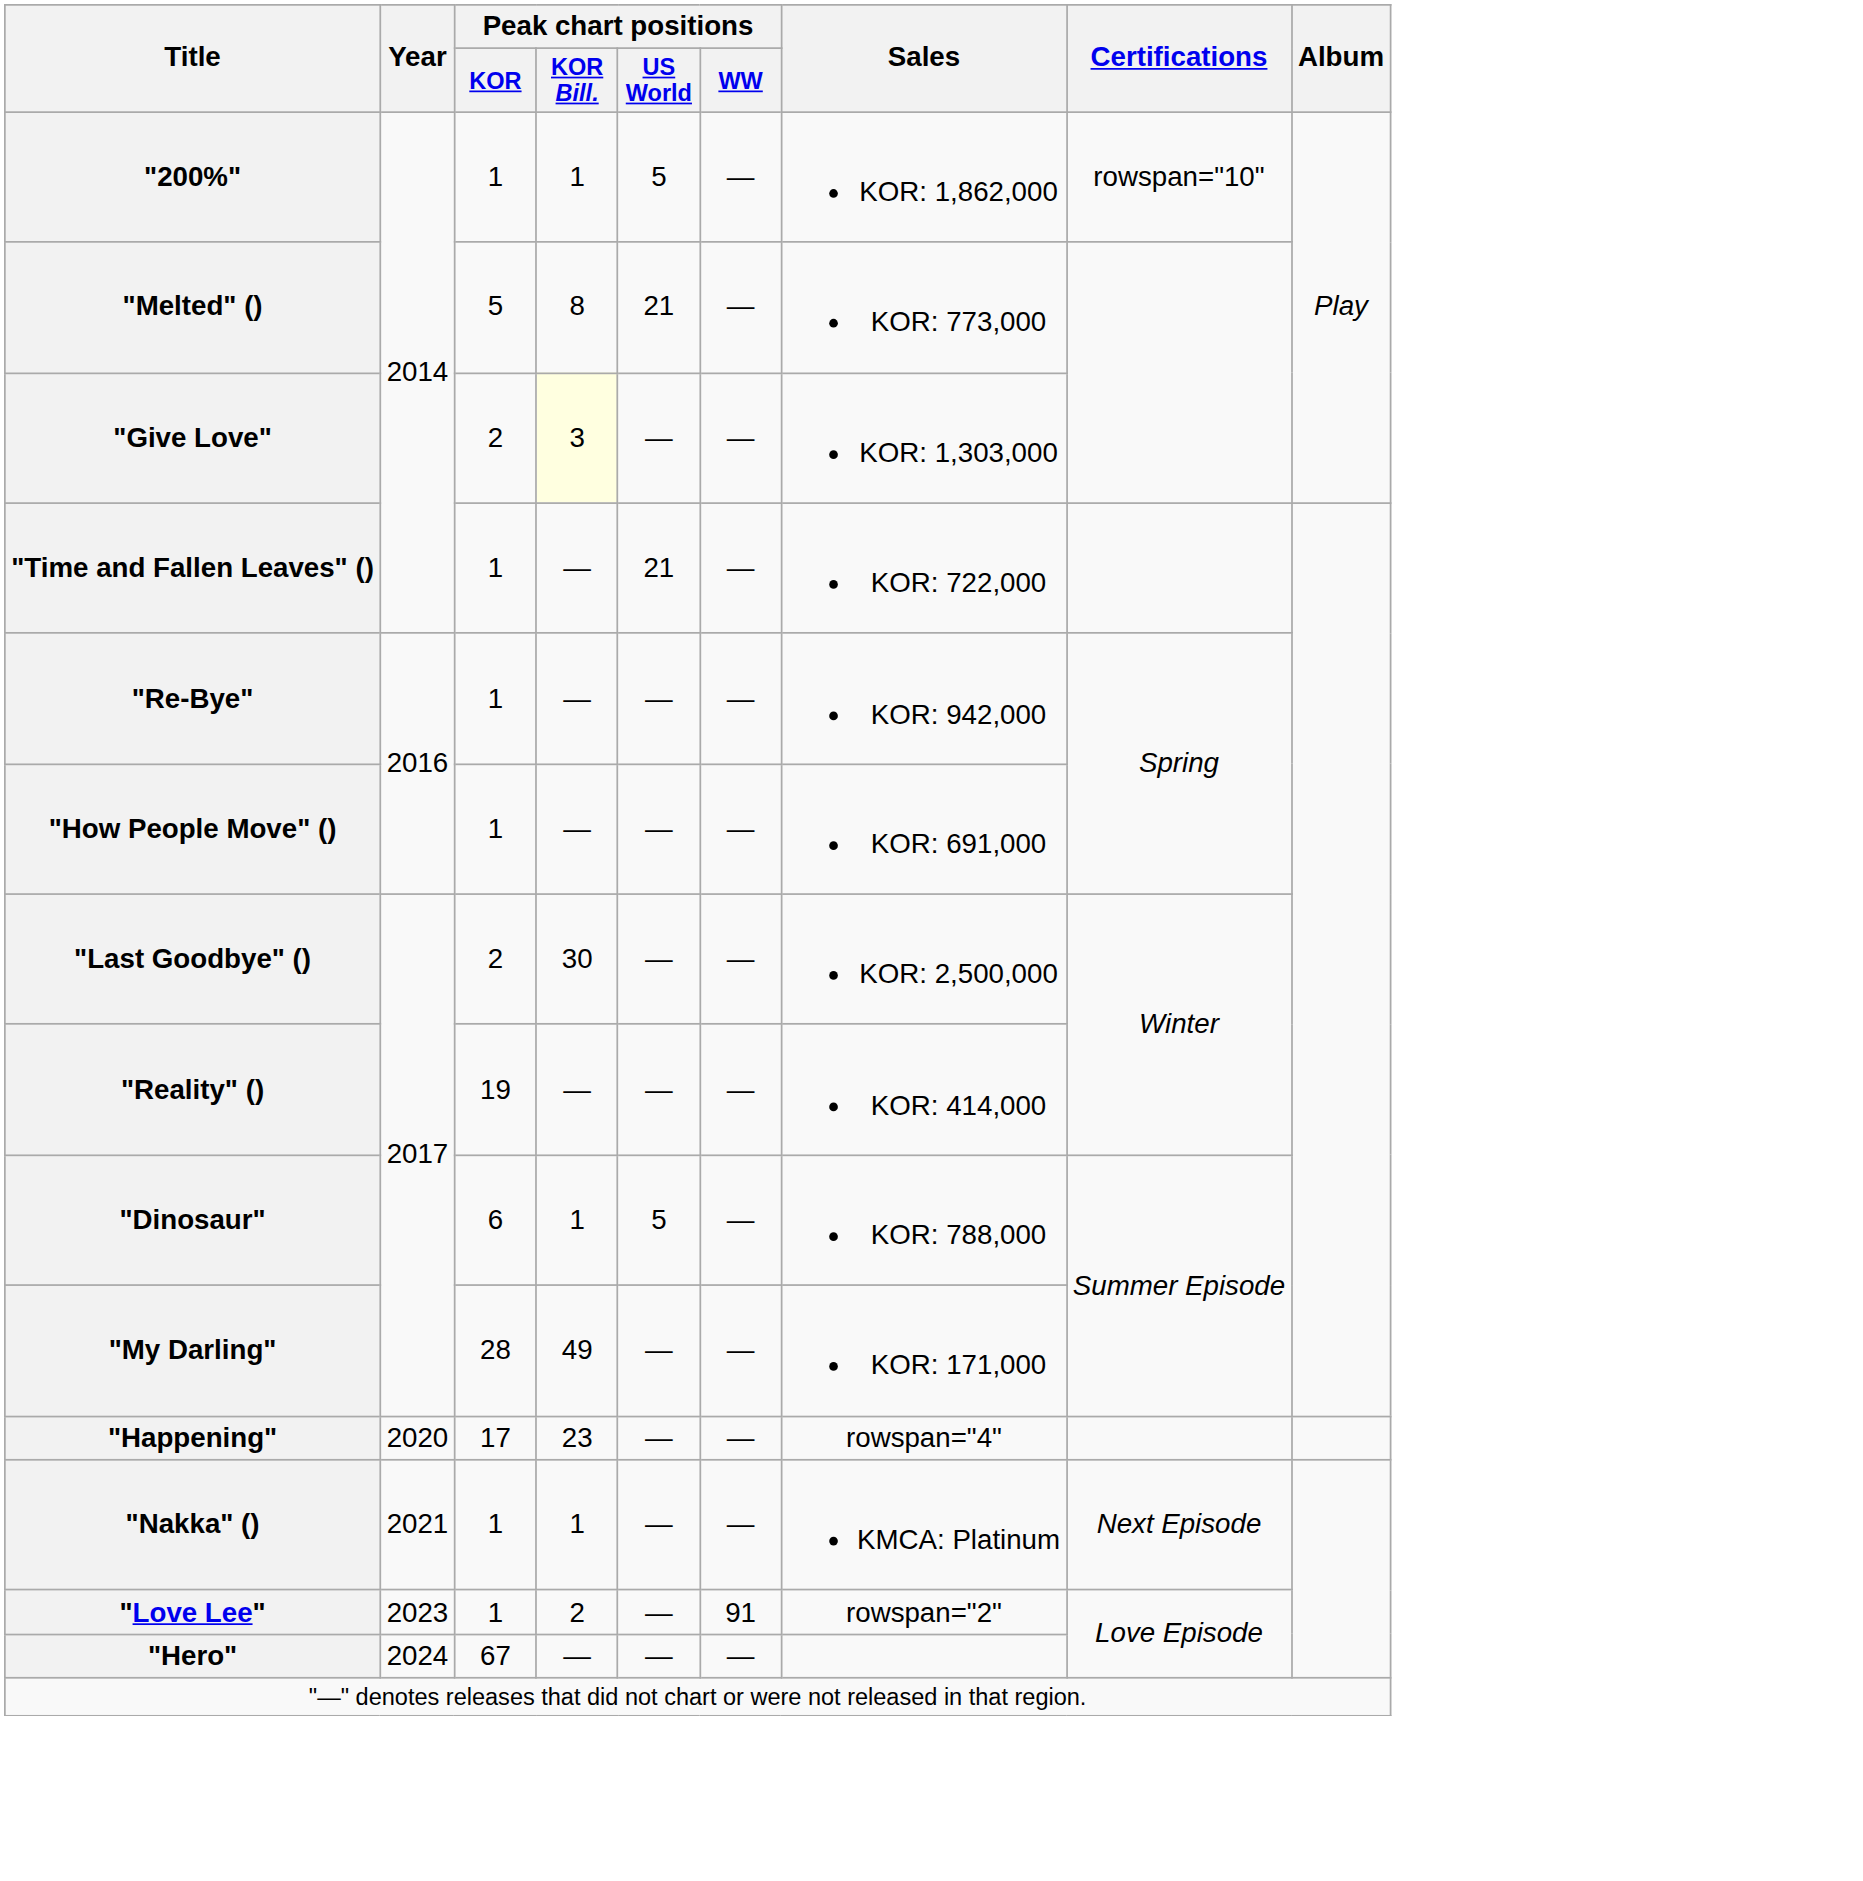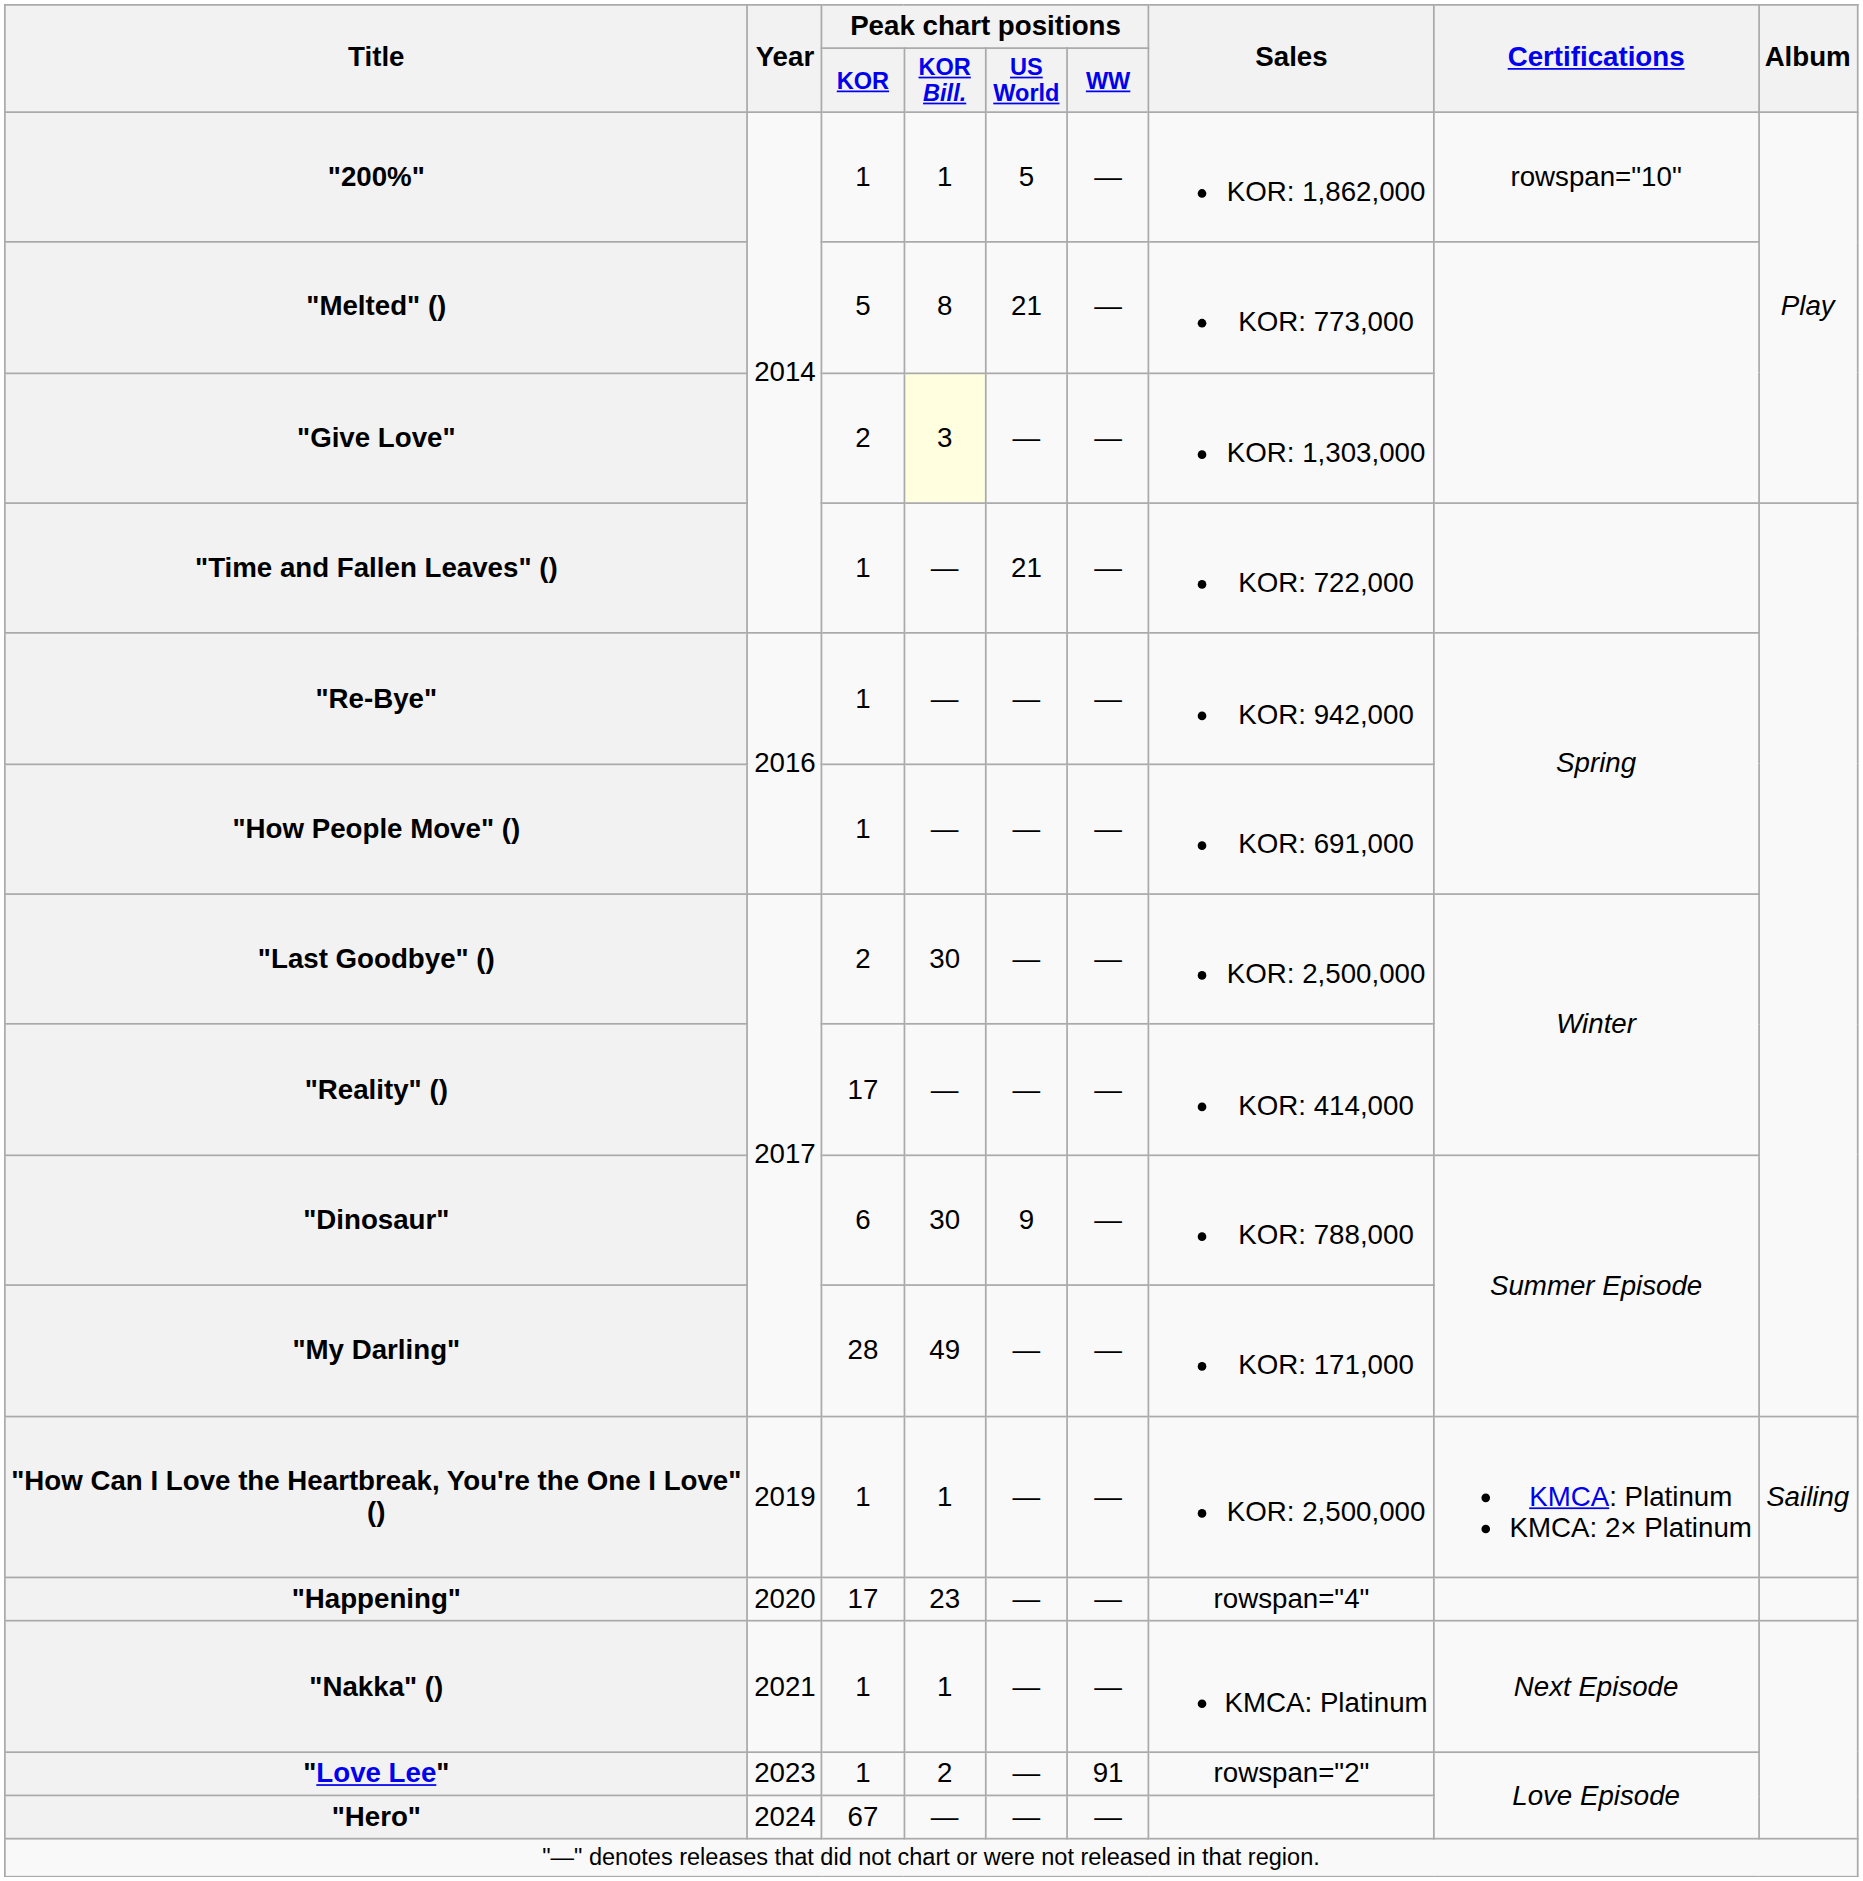(495, 1089) 19 -> (863, 1089) 17
(577, 1219) 1 -> (945, 1219) 30
(659, 1219) 5 -> (1026, 1219) 9
+ row: (376, 1496)
